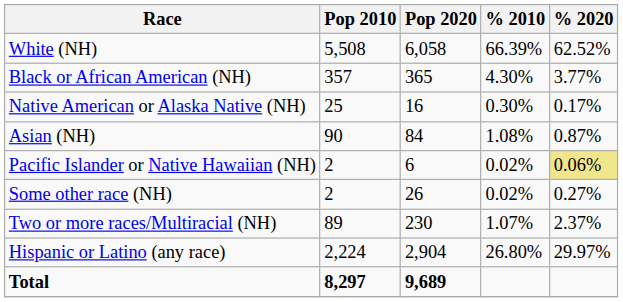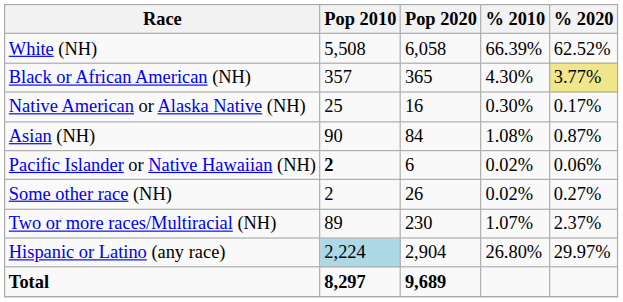(577, 77) no background -> (577, 77) khaki background
(329, 164) normal -> (329, 164) bold
(577, 164) khaki background -> (577, 164) no background
(345, 252) no background -> (345, 252) lightblue background
